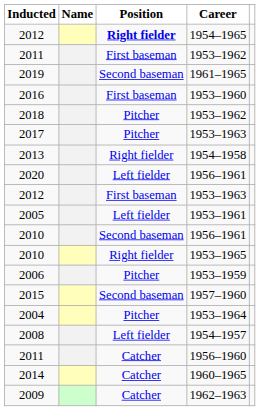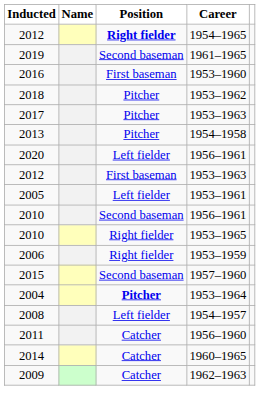- row: (32, 54)
(141, 154) Right fielder -> (141, 134) Pitcher
(141, 275) Pitcher -> (141, 255) Right fielder
(141, 315) normal -> (141, 295) bold
